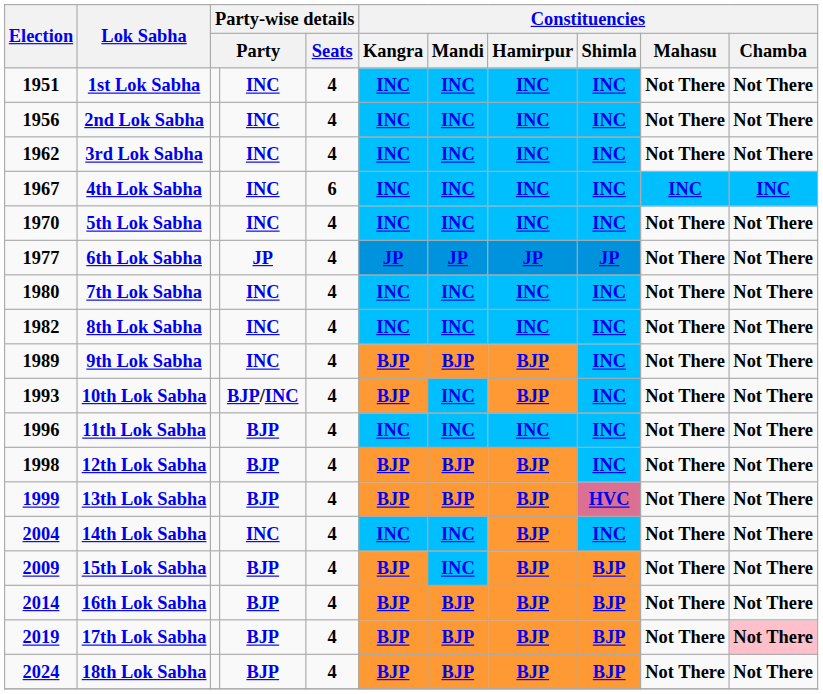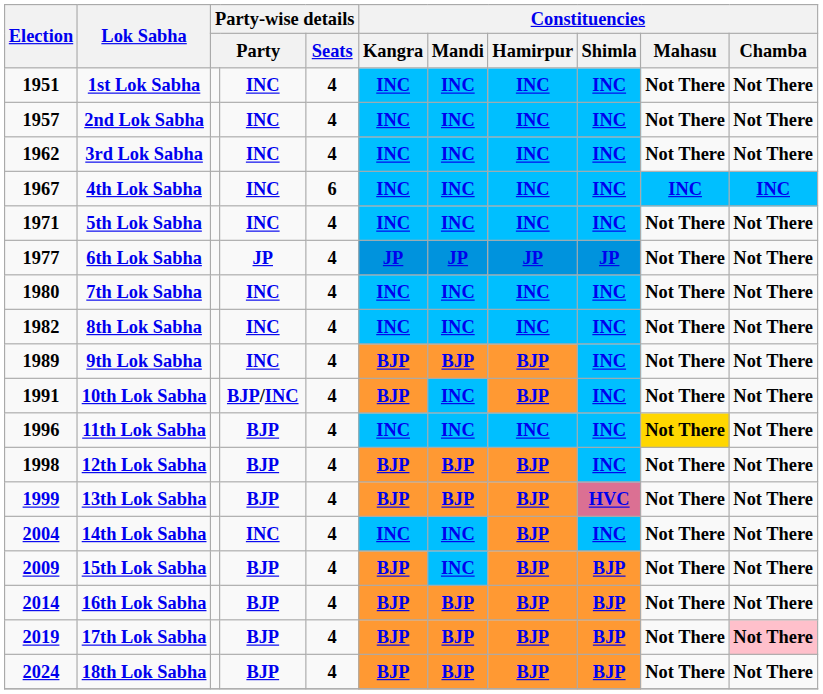(41, 119) 1956 -> (41, 119) 1957
(41, 223) 1970 -> (41, 223) 1971
(41, 395) 1993 -> (41, 395) 1991
(685, 430) no background -> (685, 430) gold background
